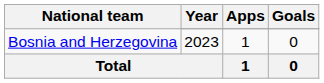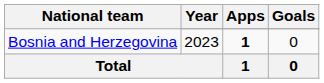(245, 41) normal -> (245, 41) bold
